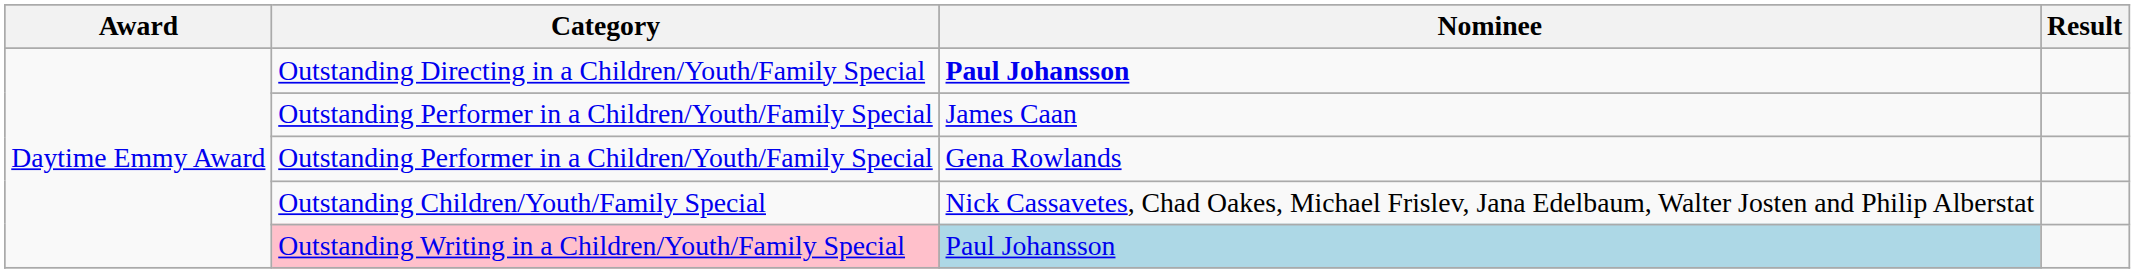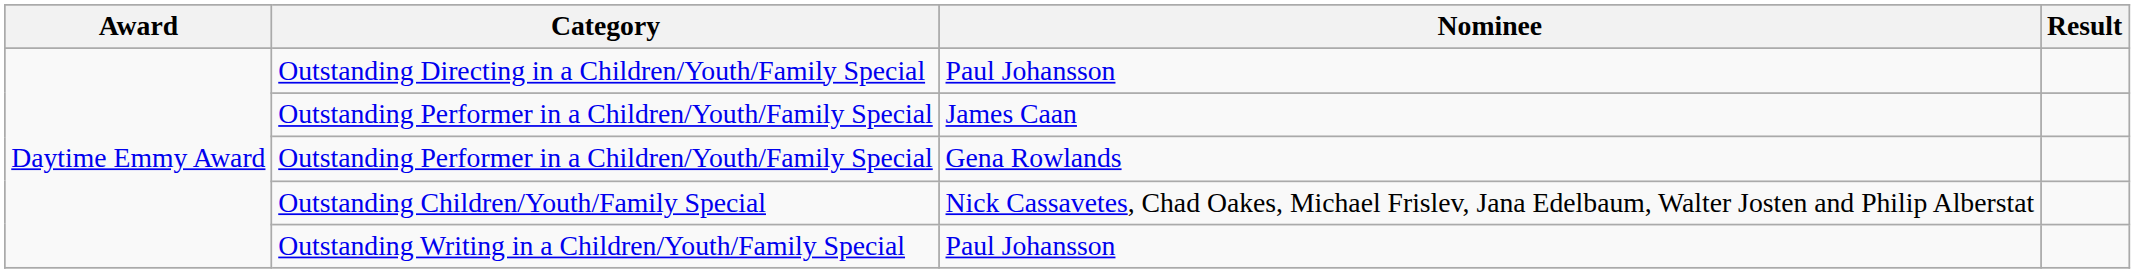(1037, 70) bold -> (1030, 70) normal
(592, 245) pink background -> (592, 245) no background
(1030, 245) lightblue background -> (1030, 245) no background
